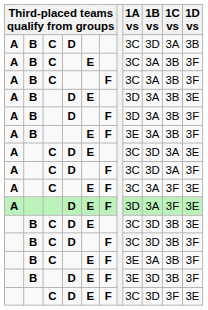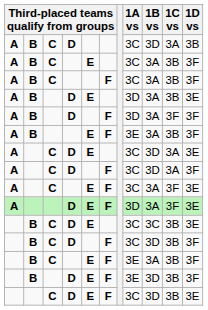(172, 116) 3B -> (172, 116) 3F
(152, 224) 3D -> (152, 224) 3C
(172, 296) 3F -> (172, 296) 3B
